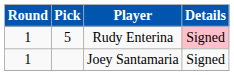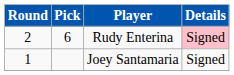(28, 37) 1 -> (28, 37) 2
(67, 37) 5 -> (67, 37) 6
